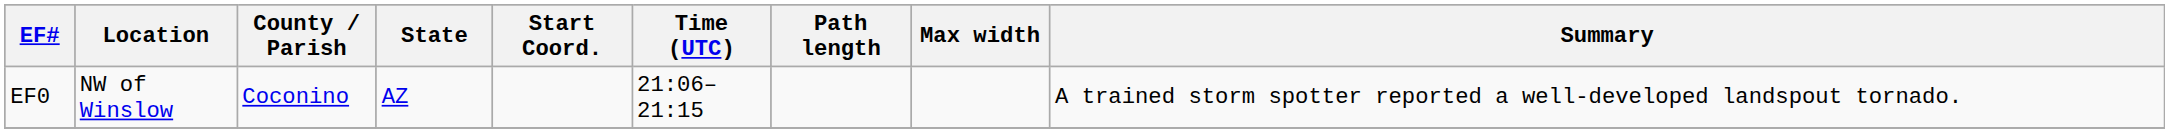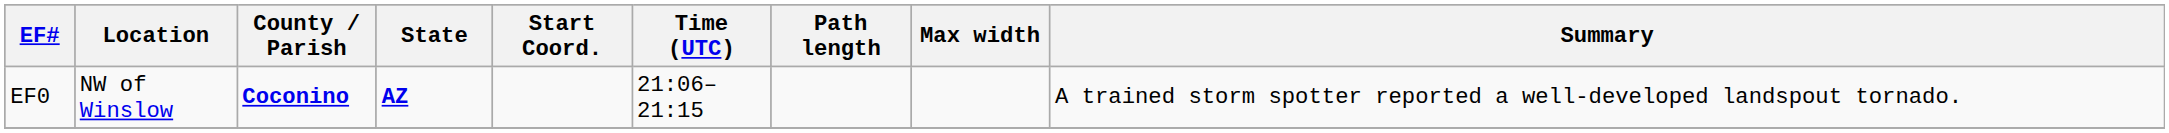(296, 98) normal -> (296, 98) bold
(395, 98) normal -> (395, 98) bold
